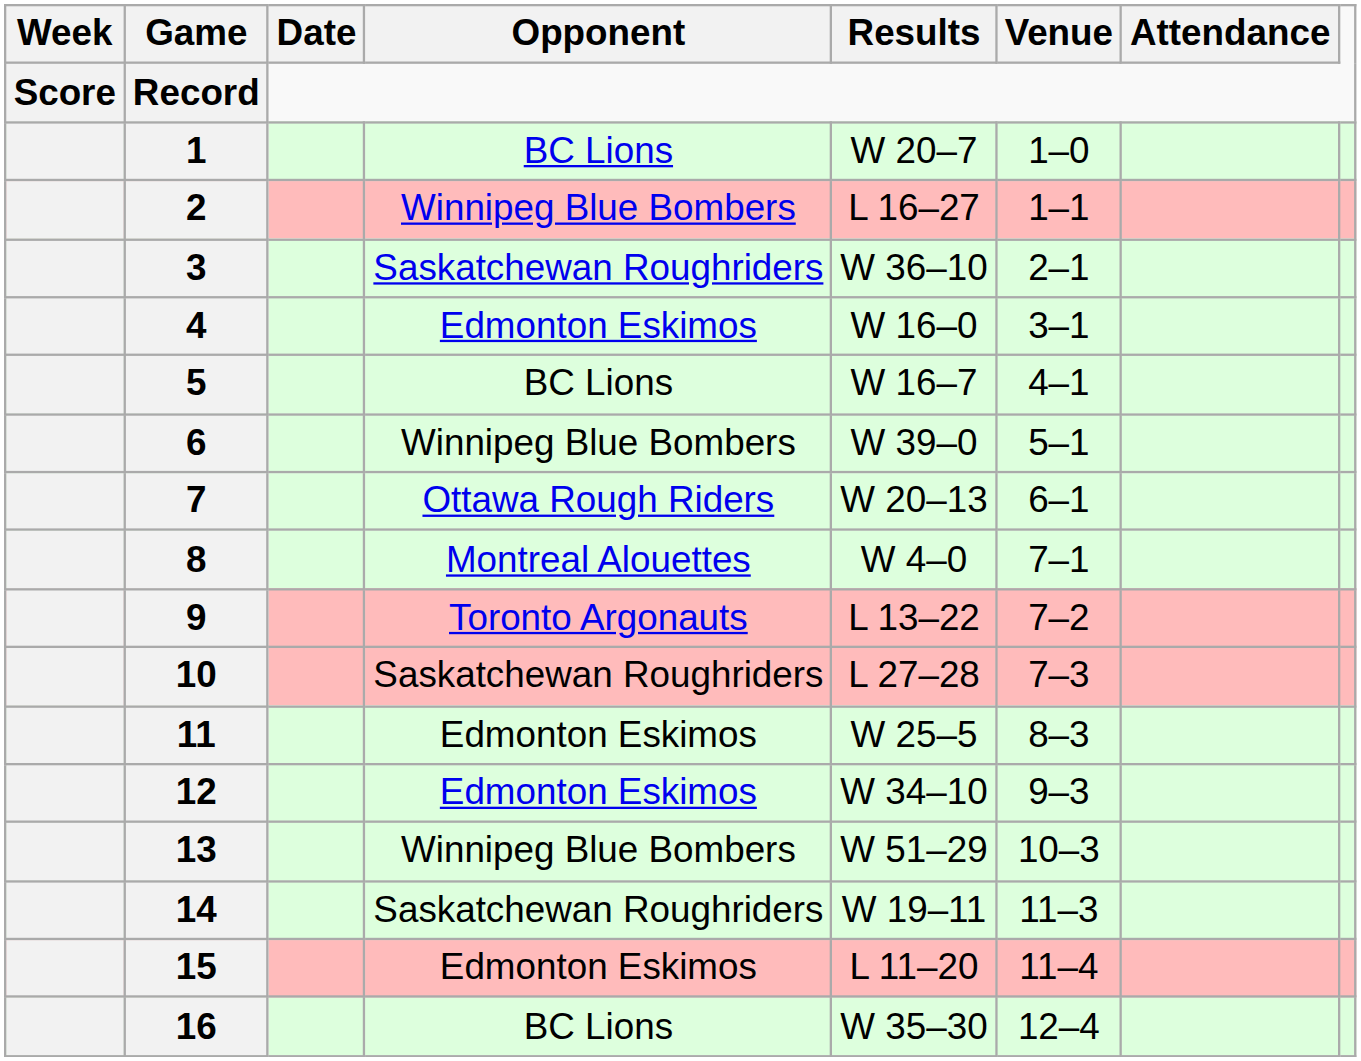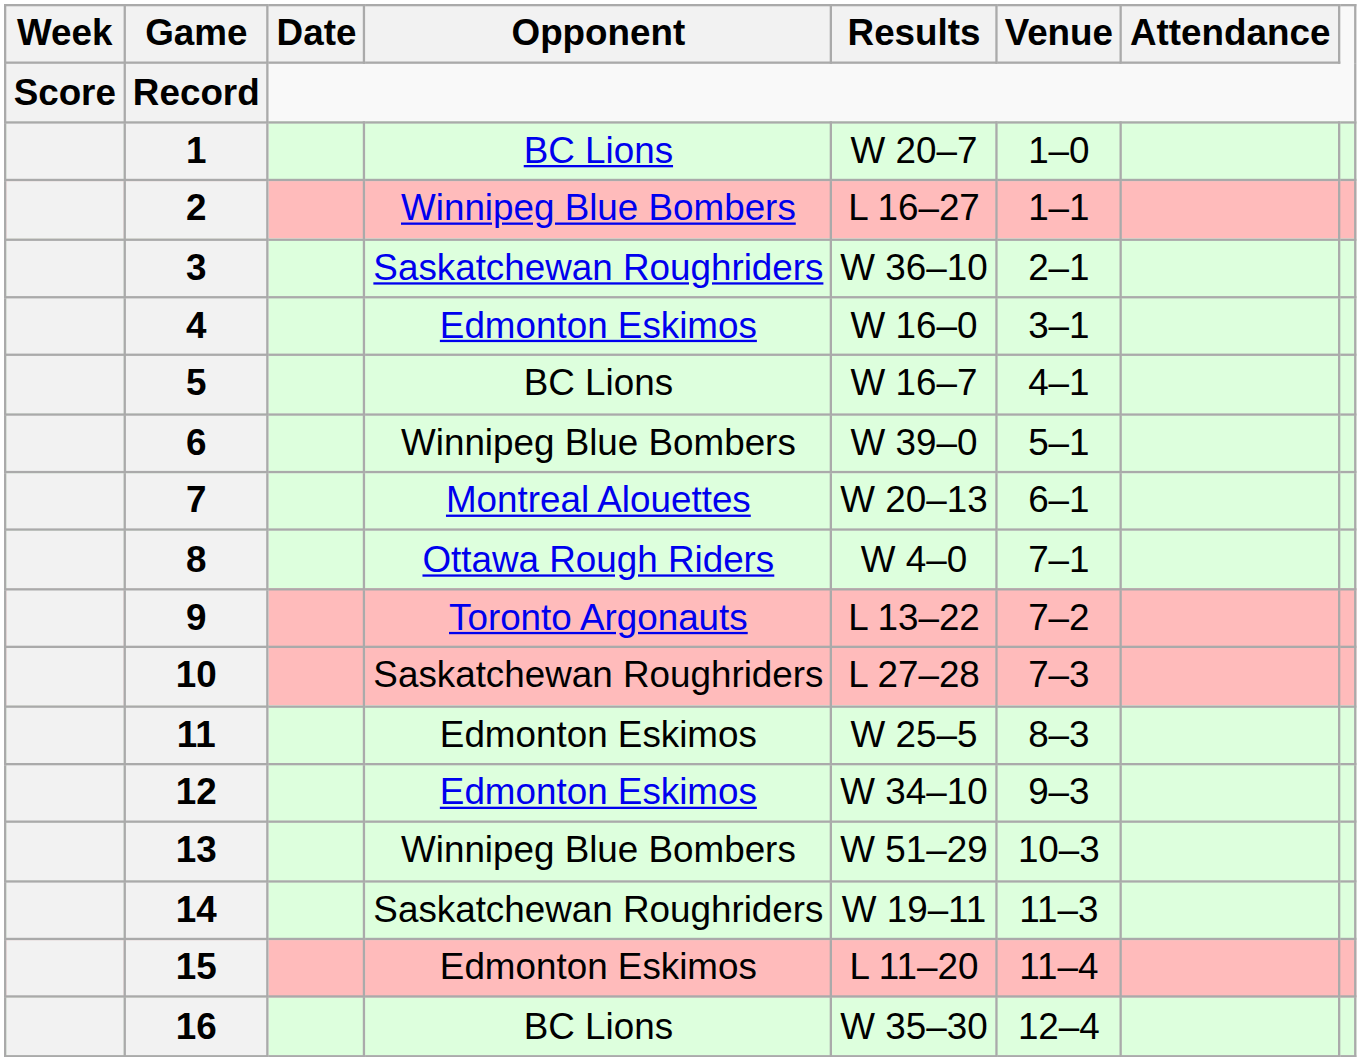(598, 500) Ottawa Rough Riders -> (598, 500) Montreal Alouettes
(598, 558) Montreal Alouettes -> (598, 558) Ottawa Rough Riders
